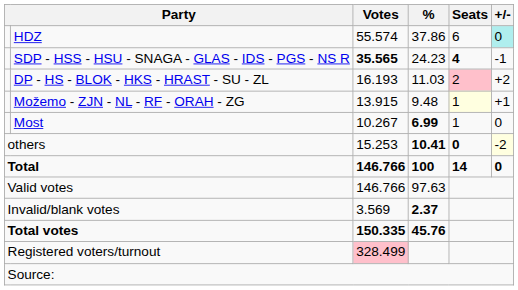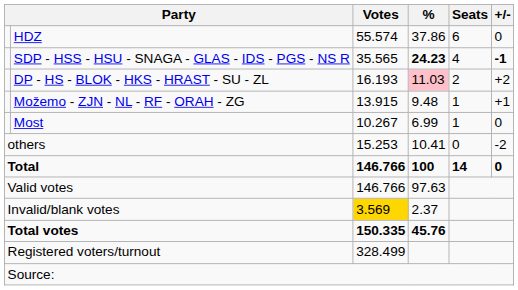(498, 36) paleturquoise background -> (498, 36) no background
(377, 58) bold -> (377, 58) normal
(429, 58) normal -> (429, 58) bold
(456, 58) bold -> (456, 58) normal
(501, 58) normal -> (501, 58) bold
(428, 79) no background -> (428, 79) pink background
(456, 79) pink background -> (456, 79) no background
(456, 101) lightyellow background -> (456, 101) no background
(425, 123) bold -> (425, 123) normal
(429, 144) bold -> (429, 144) normal
(456, 144) bold -> (456, 144) normal
(501, 144) lightyellow background -> (501, 144) no background
(373, 209) no background -> (373, 209) gold background
(425, 209) bold -> (425, 209) normal
(381, 252) pink background -> (381, 252) no background
